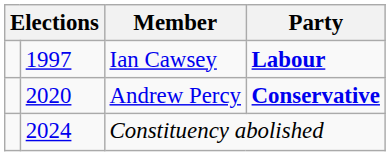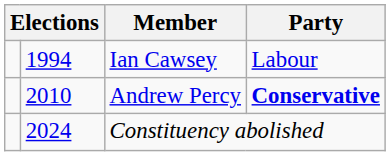(49, 58) 1997 -> (49, 58) 1994
(288, 58) bold -> (285, 58) normal
(49, 95) 2020 -> (49, 95) 2010
